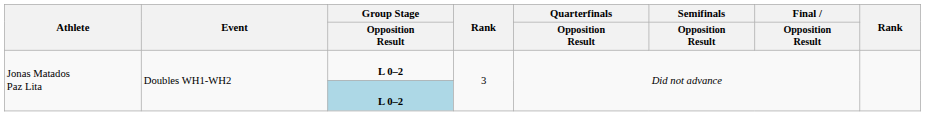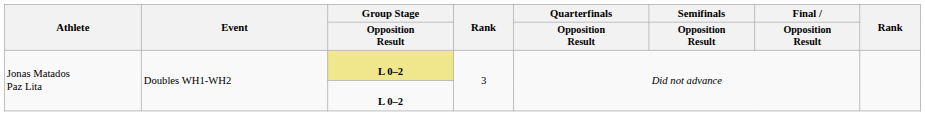(391, 72) no background -> (391, 72) khaki background
(391, 102) lightblue background -> (391, 102) no background
